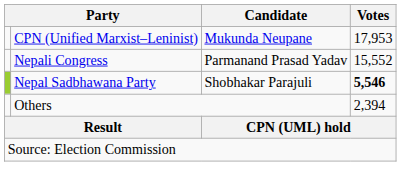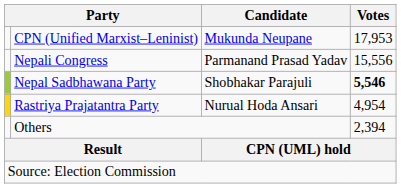(373, 60) 15,552 -> (373, 60) 15,556
+ row: (87, 104)
